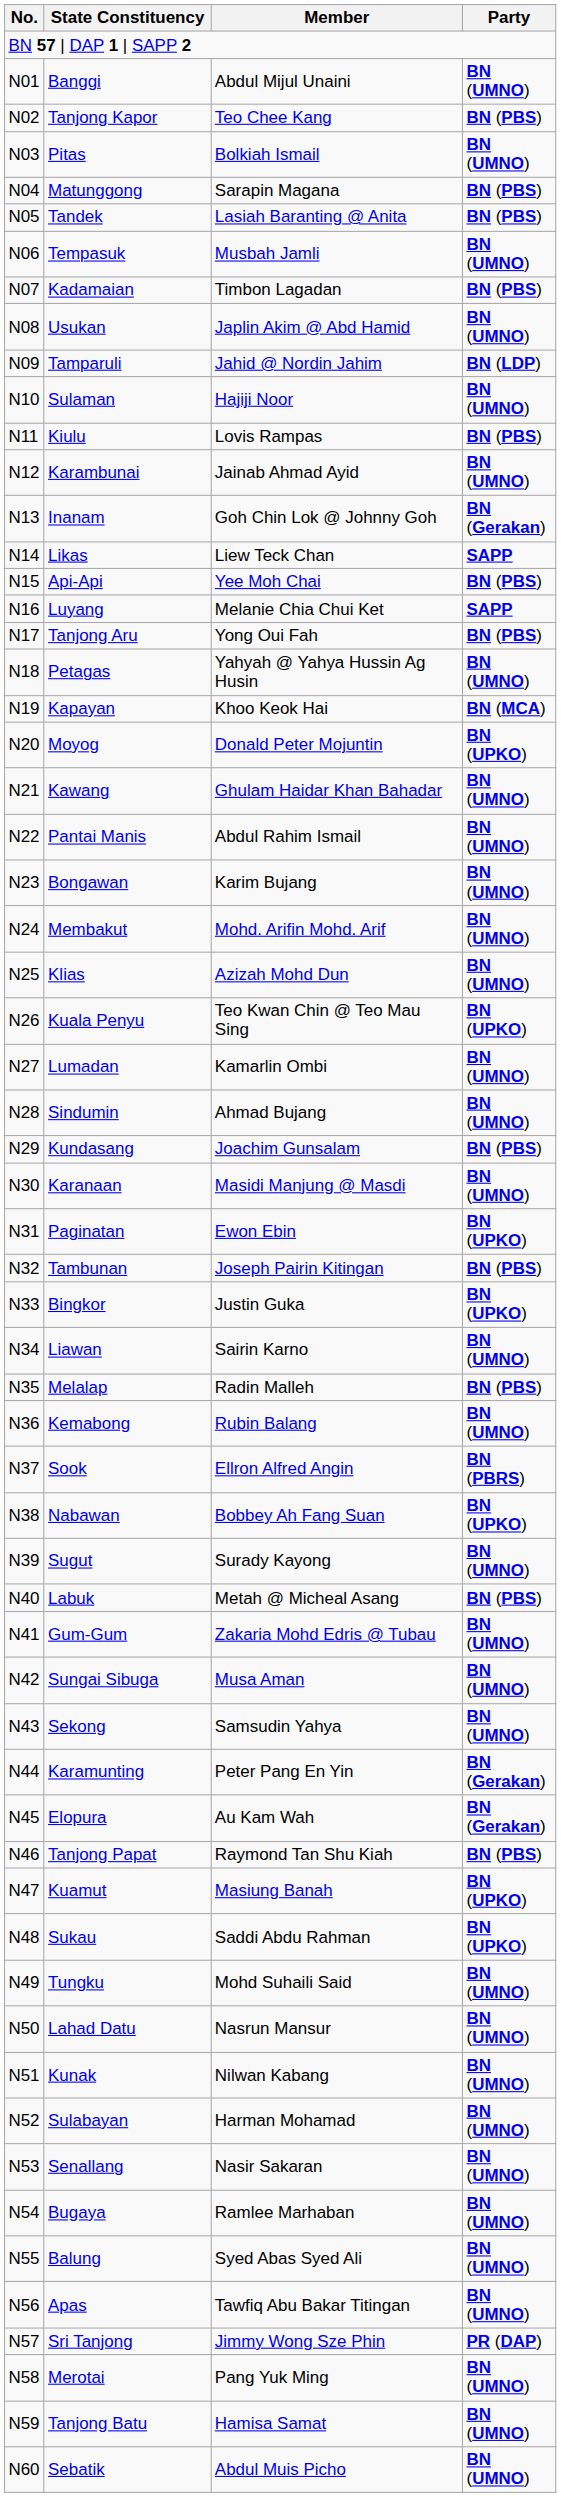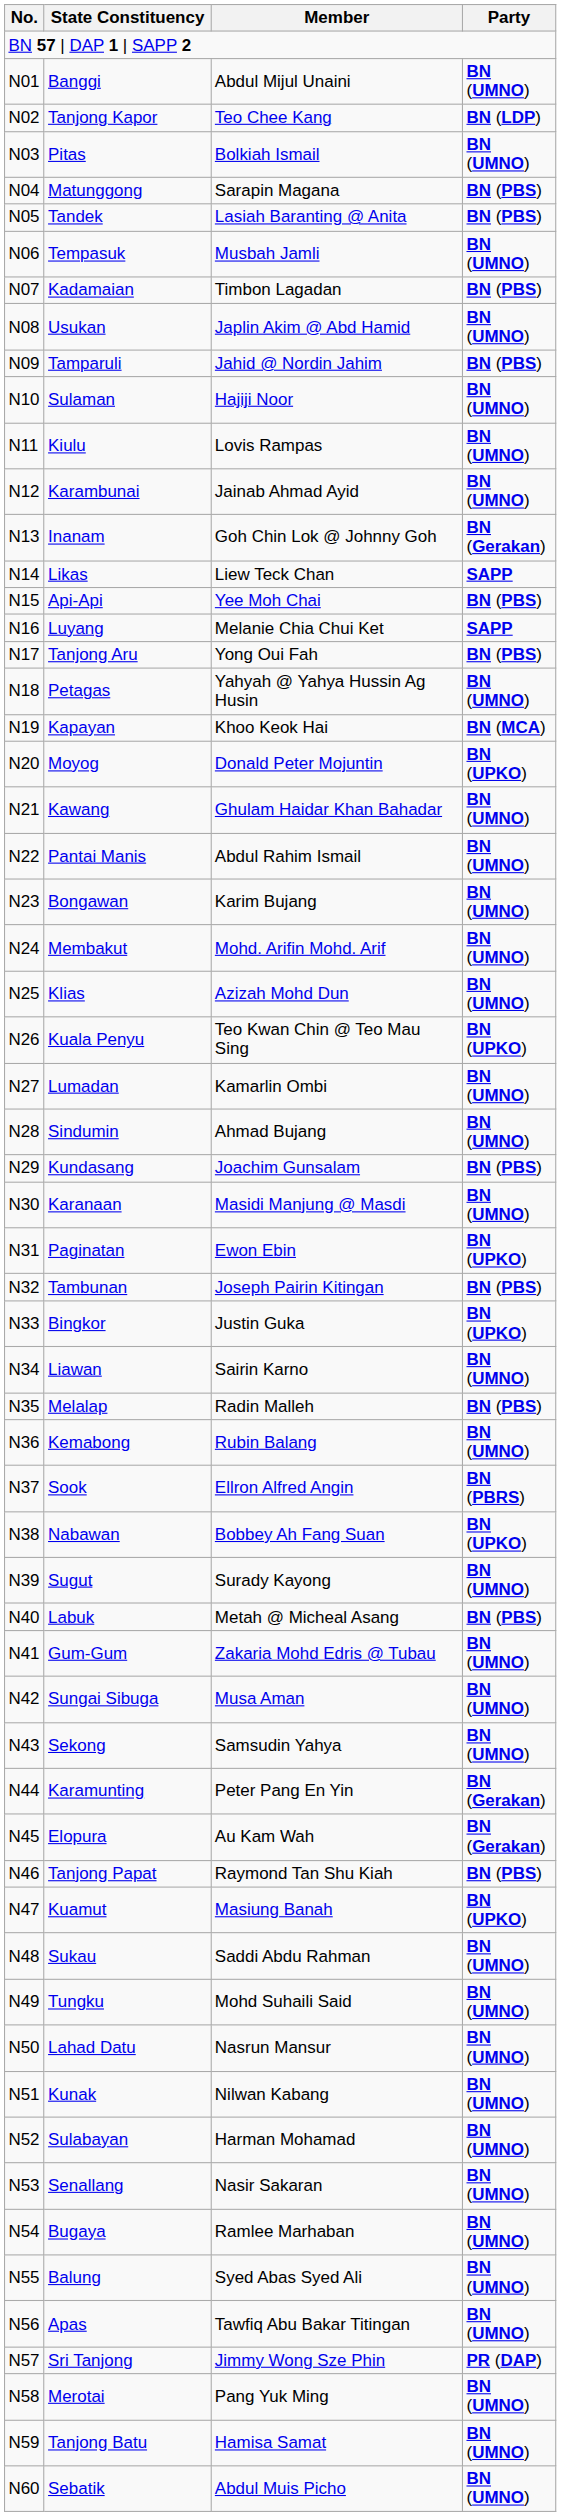(504, 117) BN (PBS) -> (504, 117) BN (LDP)
(504, 363) BN (LDP) -> (504, 363) BN (PBS)
(504, 436) BN (PBS) -> (498, 445) BN (UMNO)
(497, 1936) BN (UPKO) -> (498, 1956) BN (UMNO)
